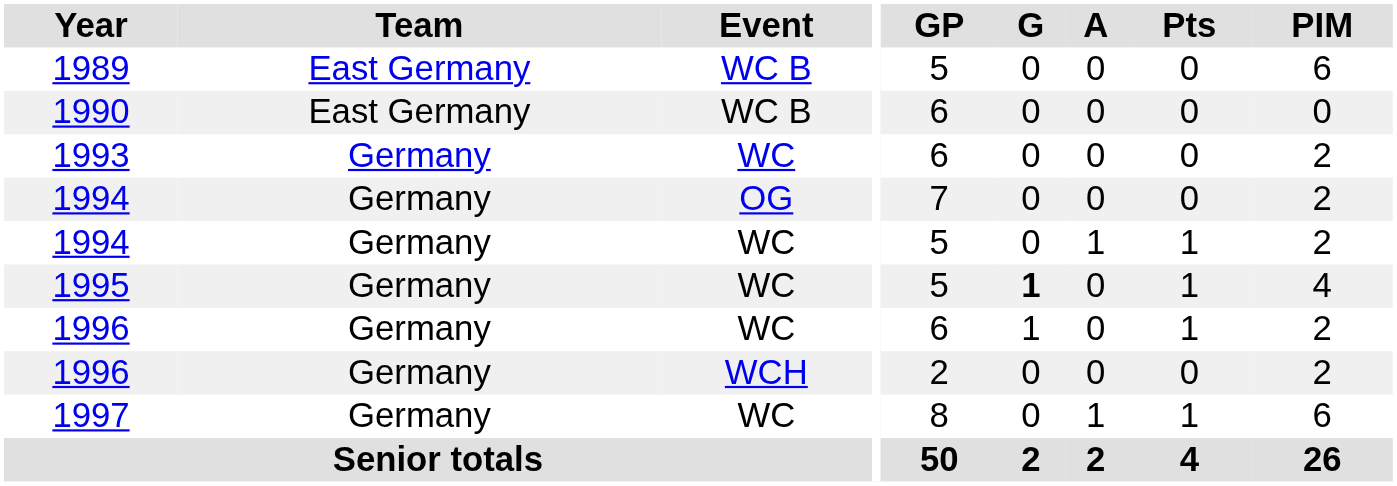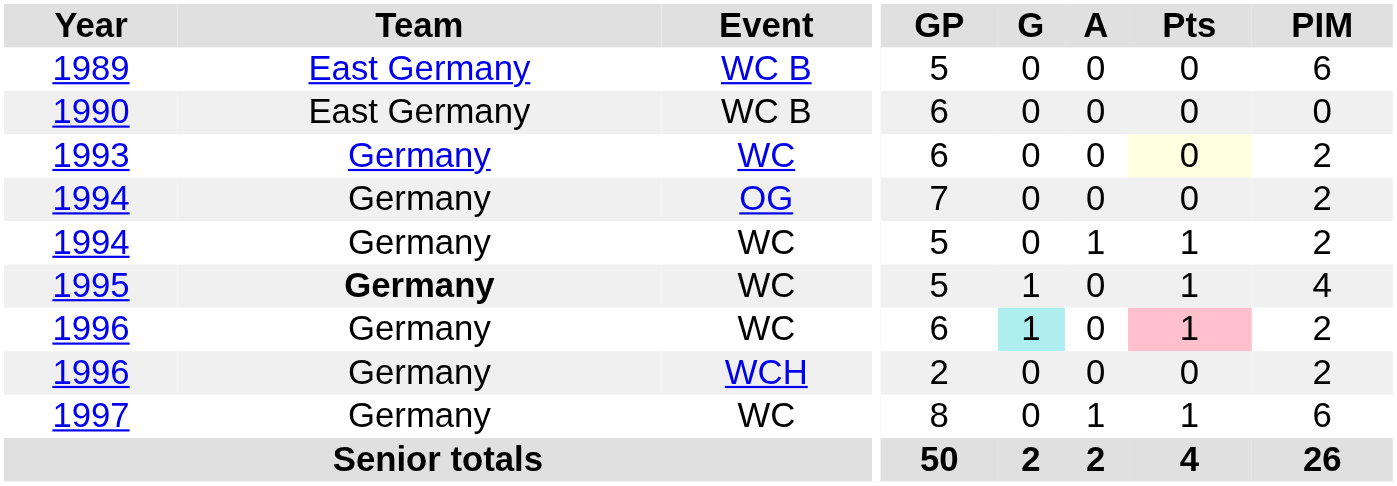(1189, 155) no background -> (1189, 155) lightyellow background
(419, 285) normal -> (419, 285) bold
(1031, 285) bold -> (1031, 285) normal
(1031, 328) no background -> (1031, 328) paleturquoise background
(1189, 328) no background -> (1189, 328) pink background
